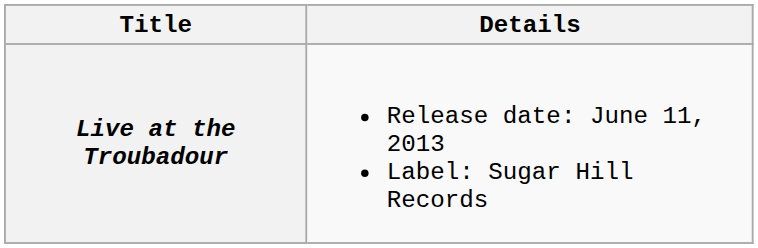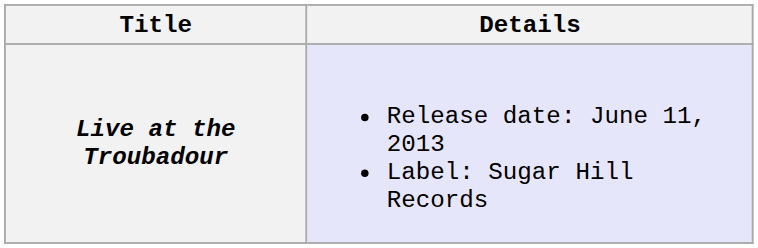(530, 158) no background -> (530, 158) lavender background
